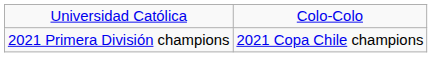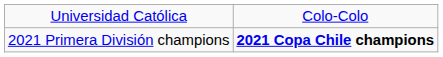(330, 39) normal -> (335, 39) bold
